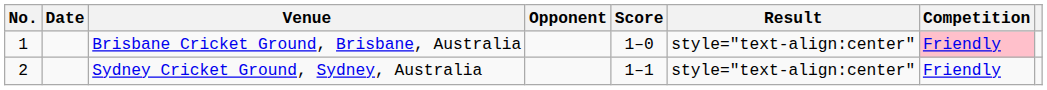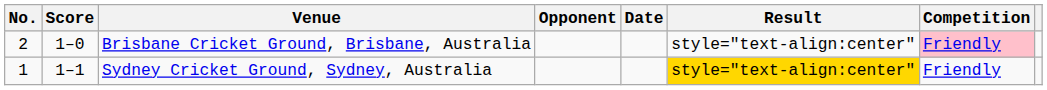columns swapped: (65, 18) <-> (639, 18)
(23, 44) 1 -> (23, 44) 2
(23, 71) 2 -> (23, 71) 1
(793, 71) no background -> (793, 71) gold background
